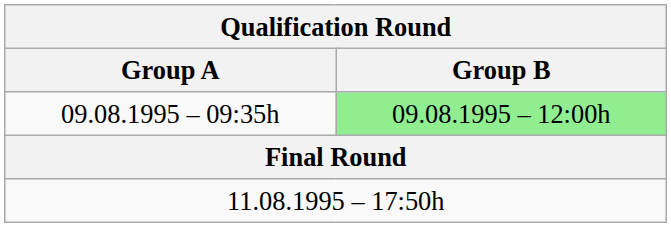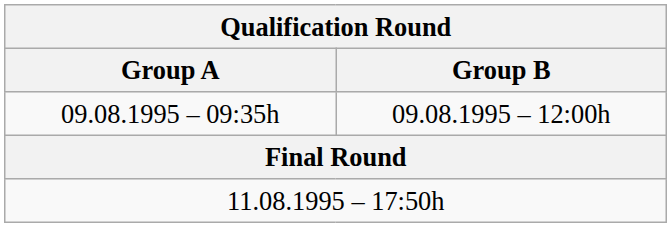(501, 112) lightgreen background -> (501, 112) no background
